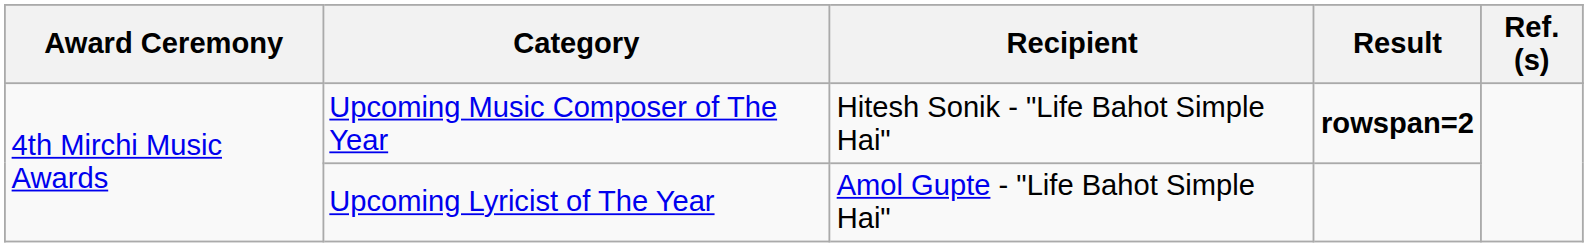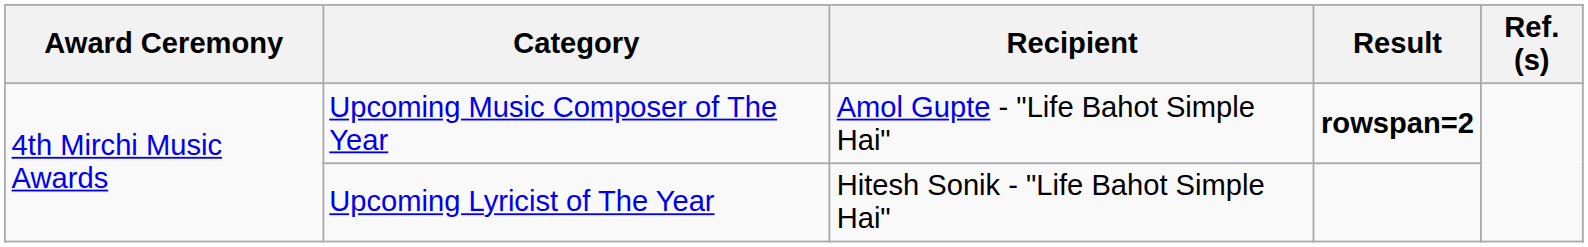(1051, 122) Hitesh Sonik - "Life Bahot Simple Hai" -> (1046, 122) Amol Gupte - "Life Bahot Simple Hai"
(1046, 201) Amol Gupte - "Life Bahot Simple Hai" -> (1051, 201) Hitesh Sonik - "Life Bahot Simple Hai"
